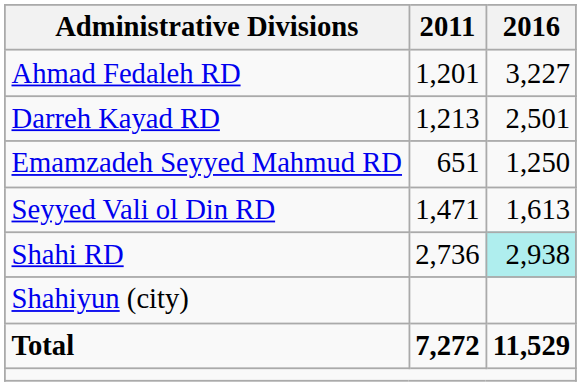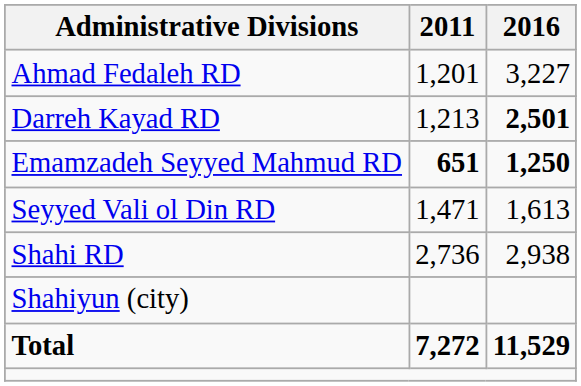(538, 118) normal -> (538, 118) bold
(458, 163) normal -> (458, 163) bold
(538, 163) normal -> (538, 163) bold
(538, 254) paleturquoise background -> (538, 254) no background
